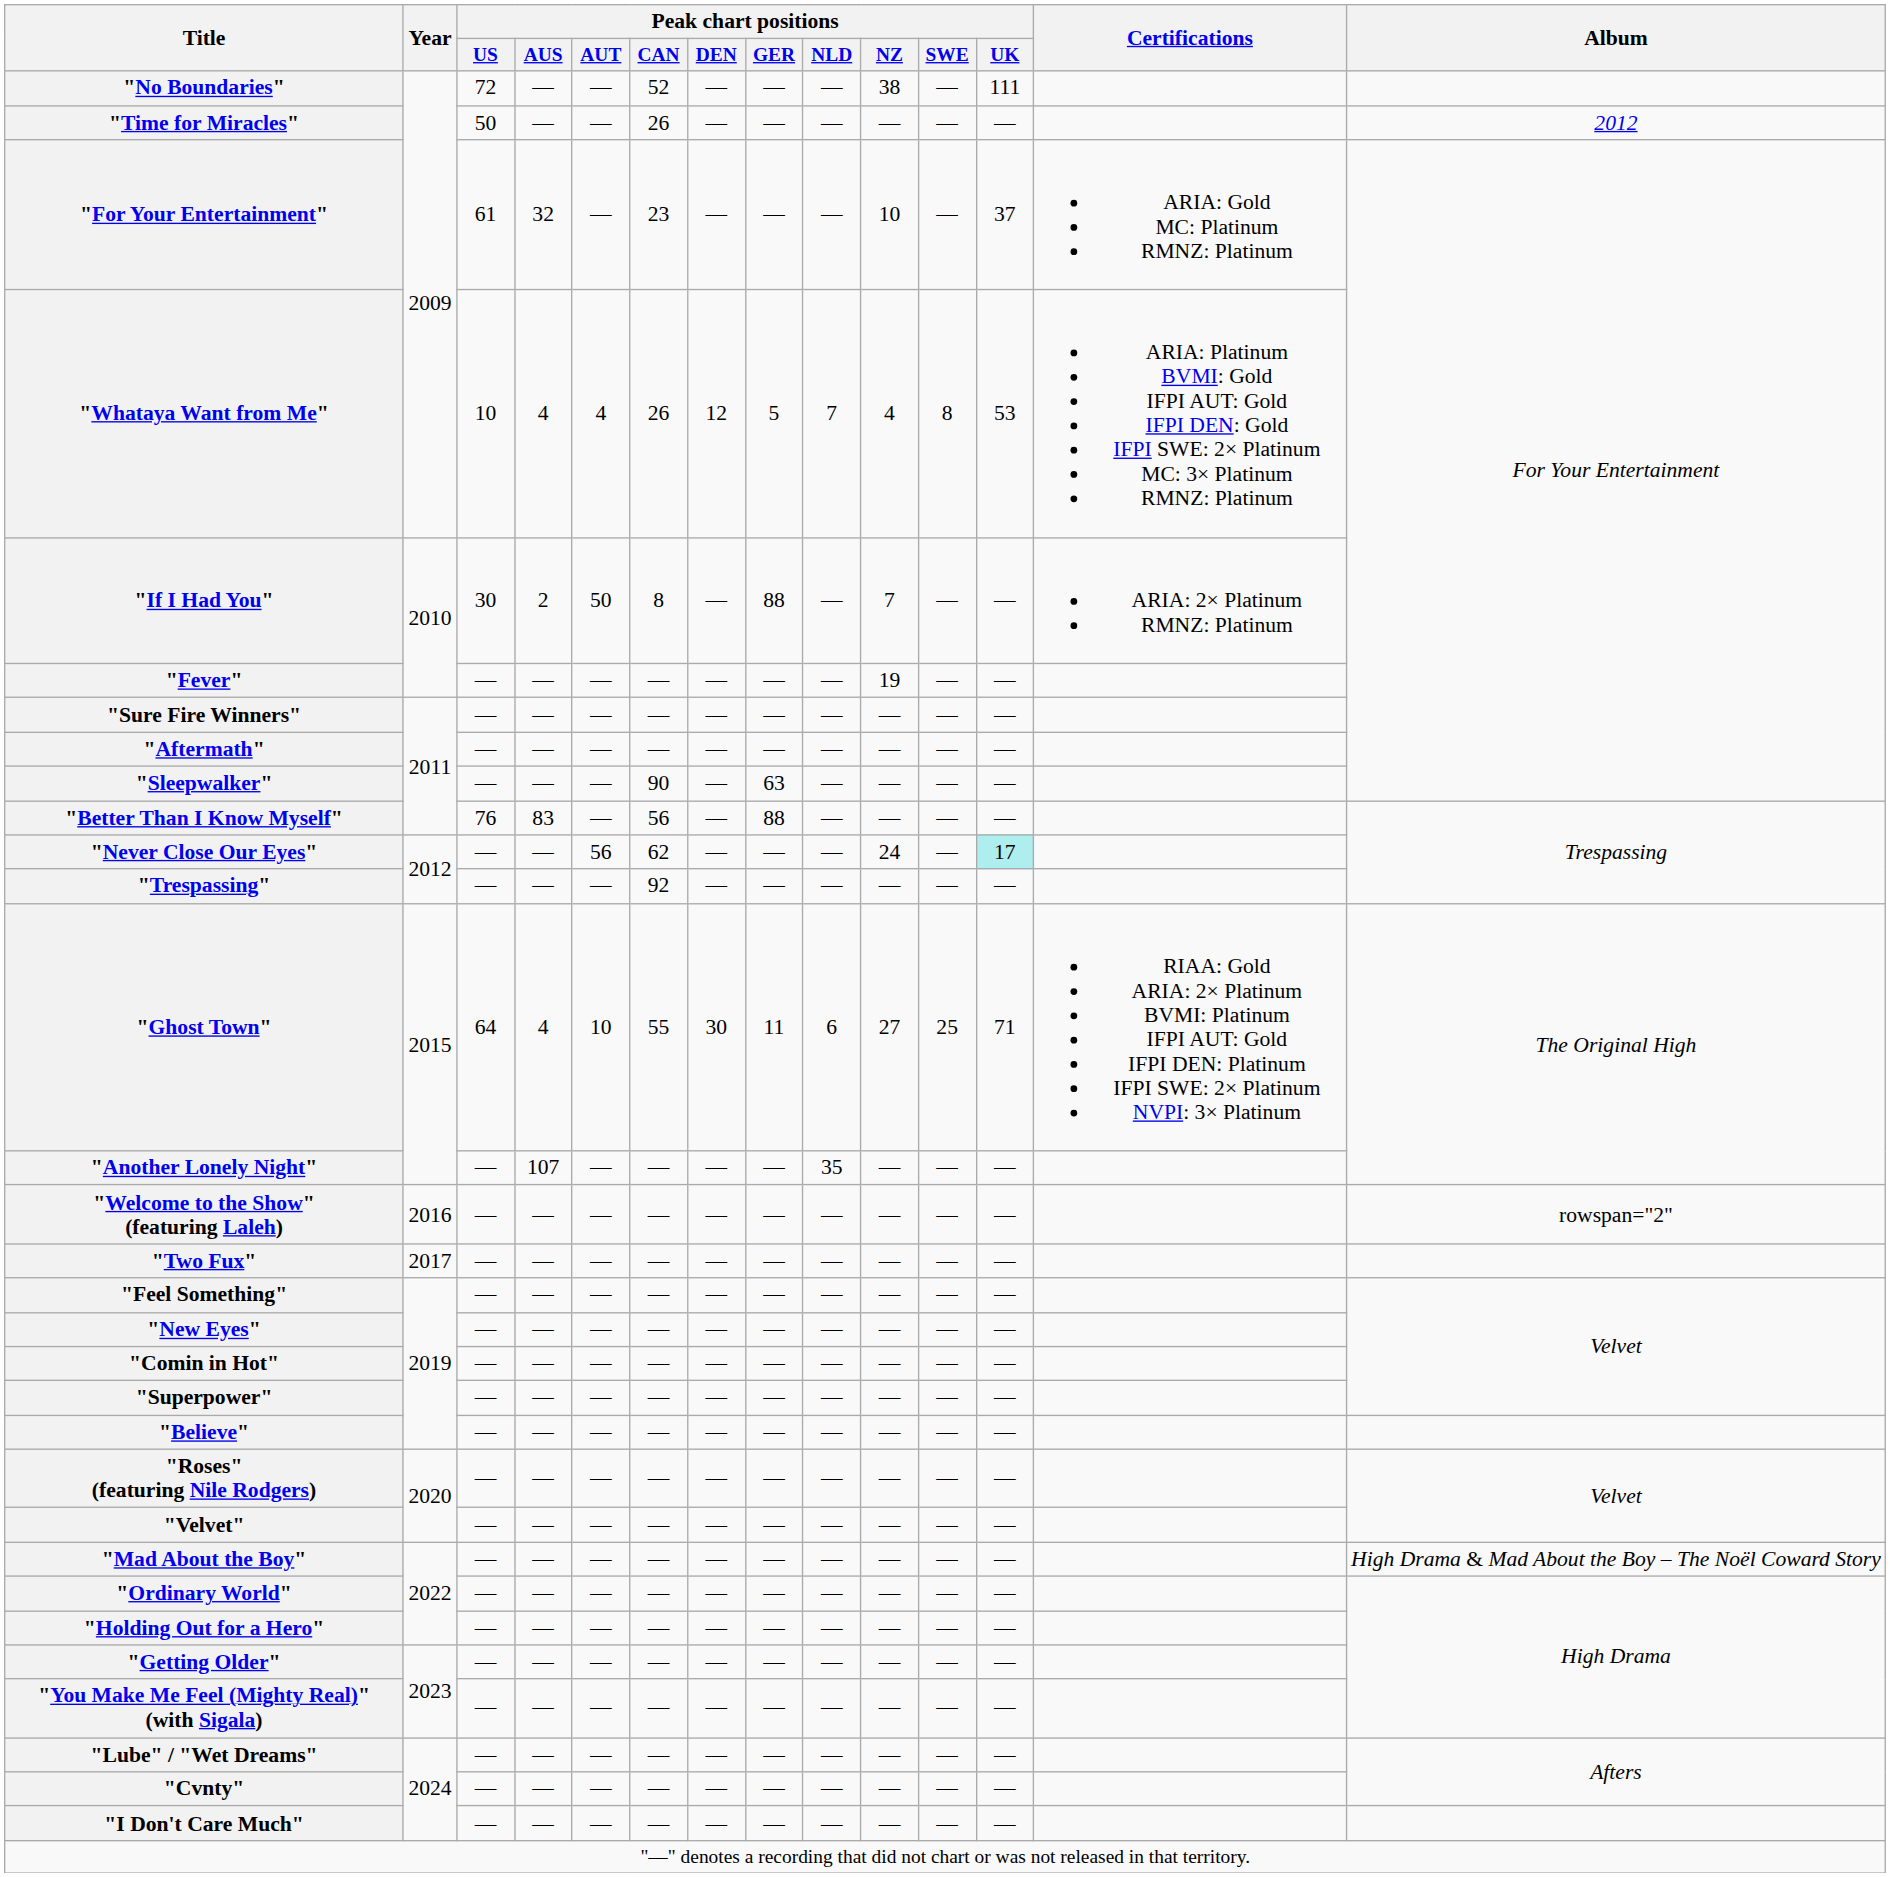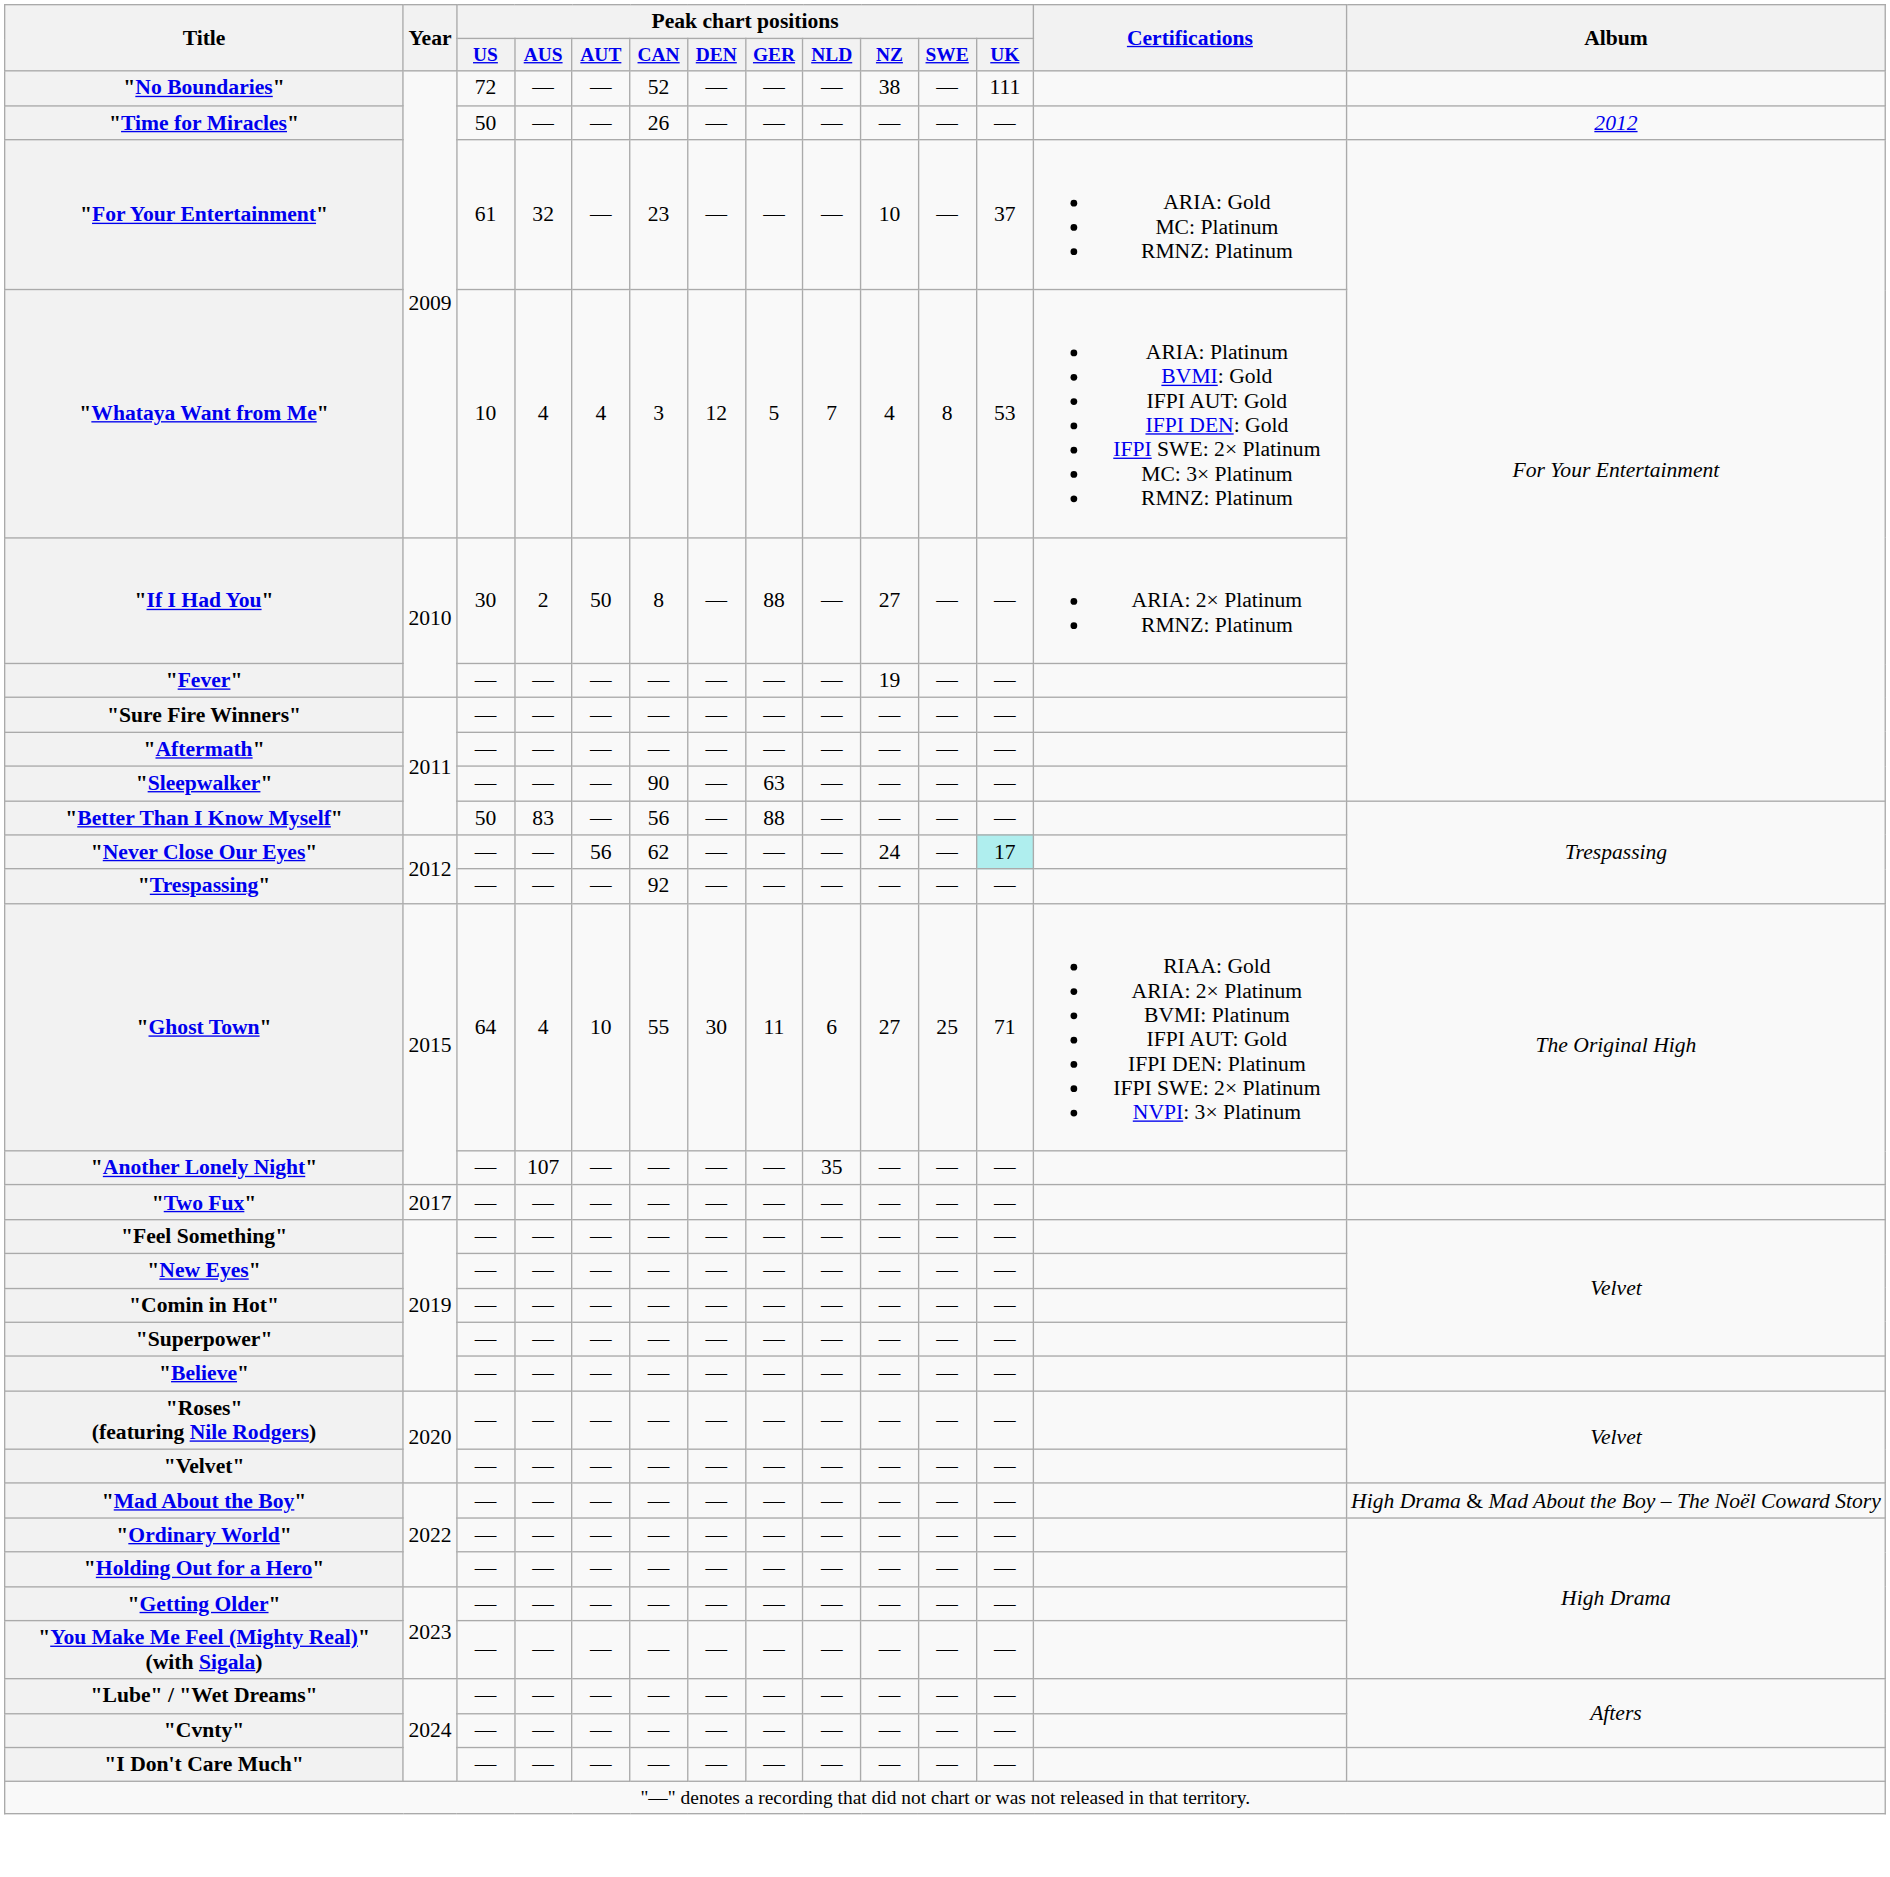(659, 413) 26 -> (659, 413) 3
(889, 600) 7 -> (889, 600) 27
(485, 817) 76 -> (485, 817) 50
- row: (204, 1214)
